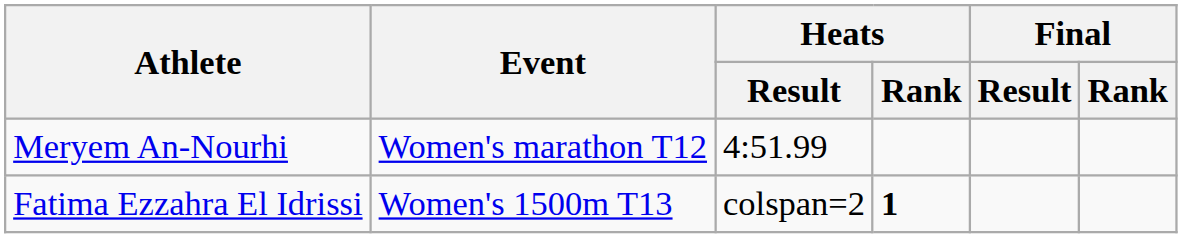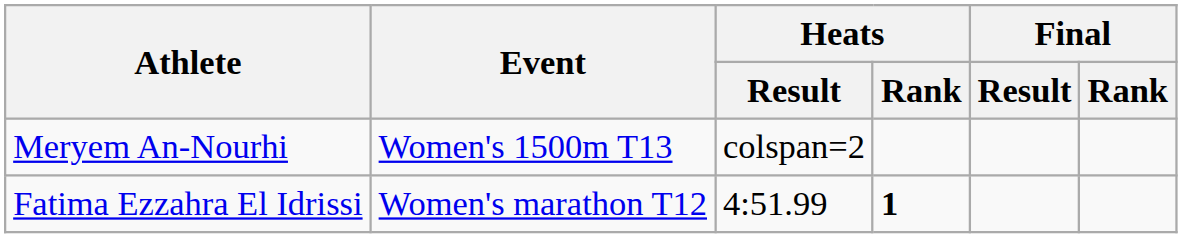(543, 146) Women's marathon T12 -> (526, 146) Women's 1500m T13
(775, 146) 4:51.99 -> (794, 146) colspan=2
(526, 203) Women's 1500m T13 -> (543, 203) Women's marathon T12
(794, 203) colspan=2 -> (775, 203) 4:51.99
